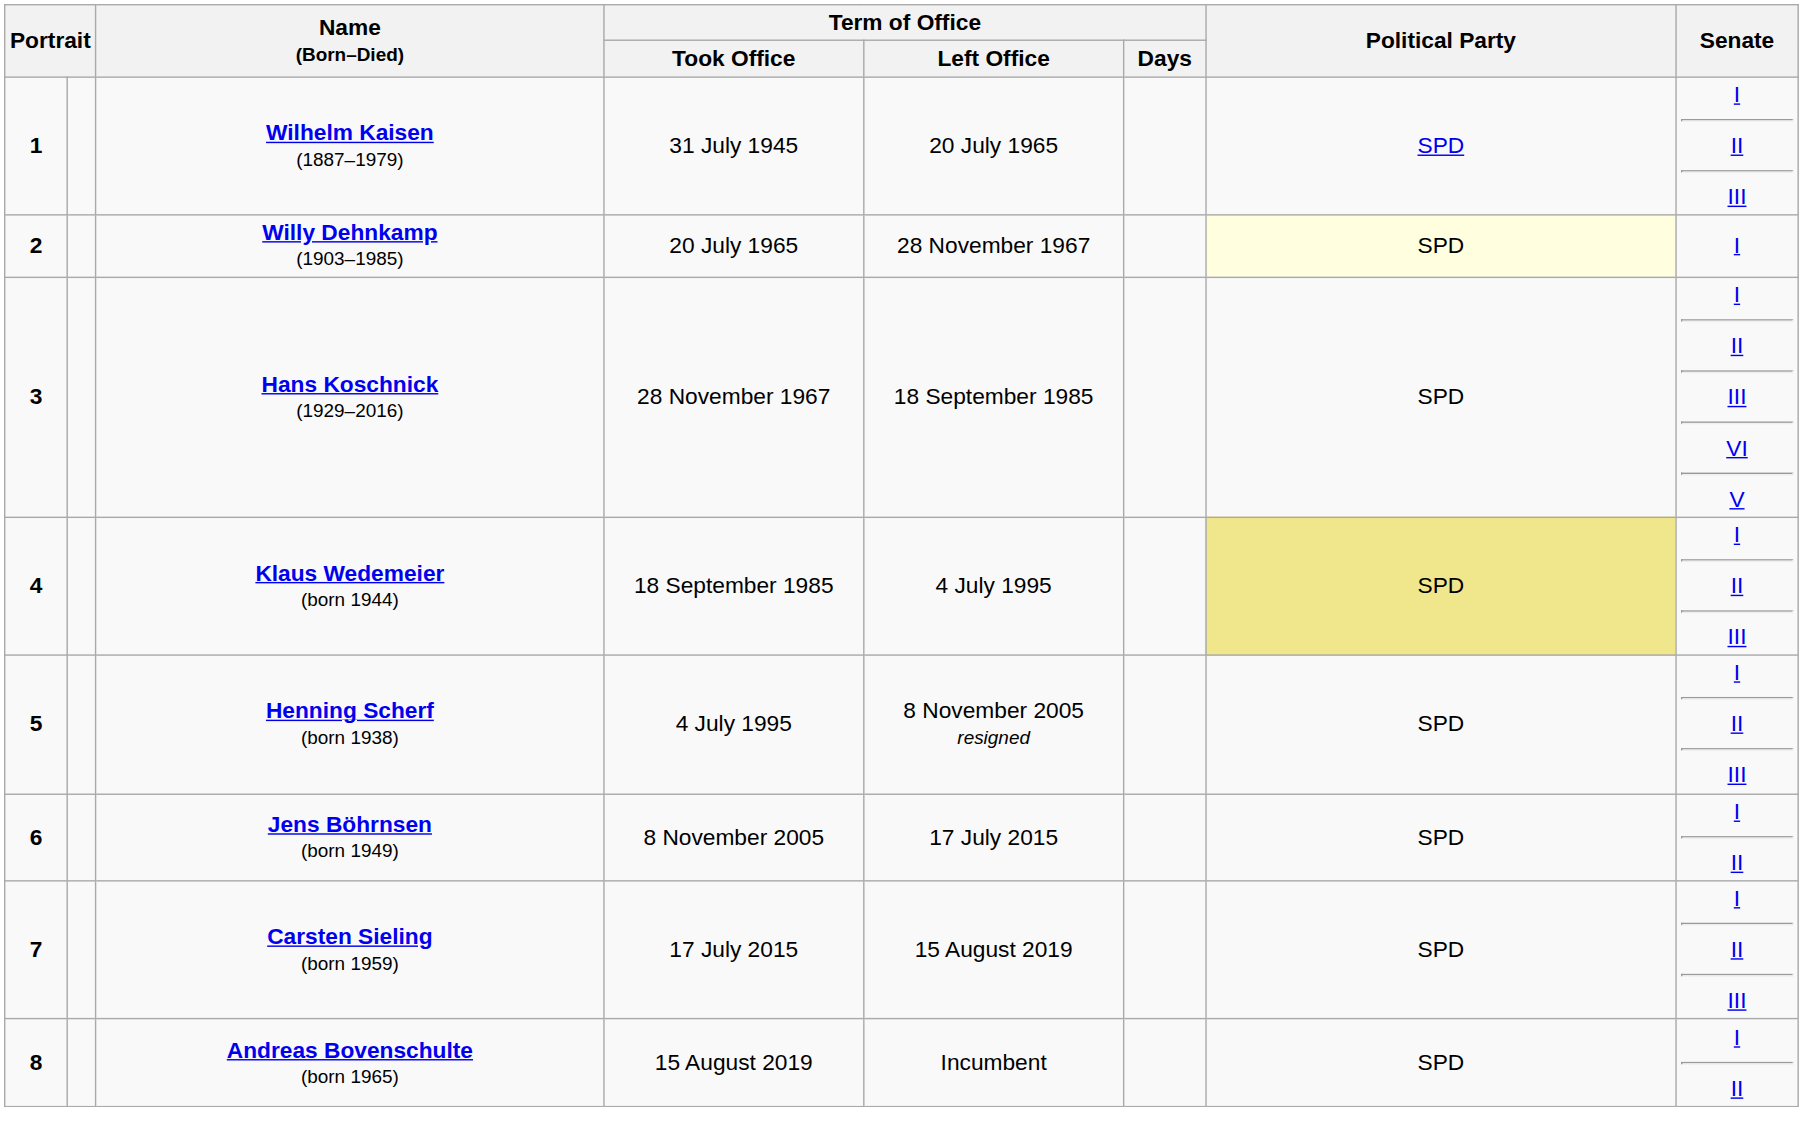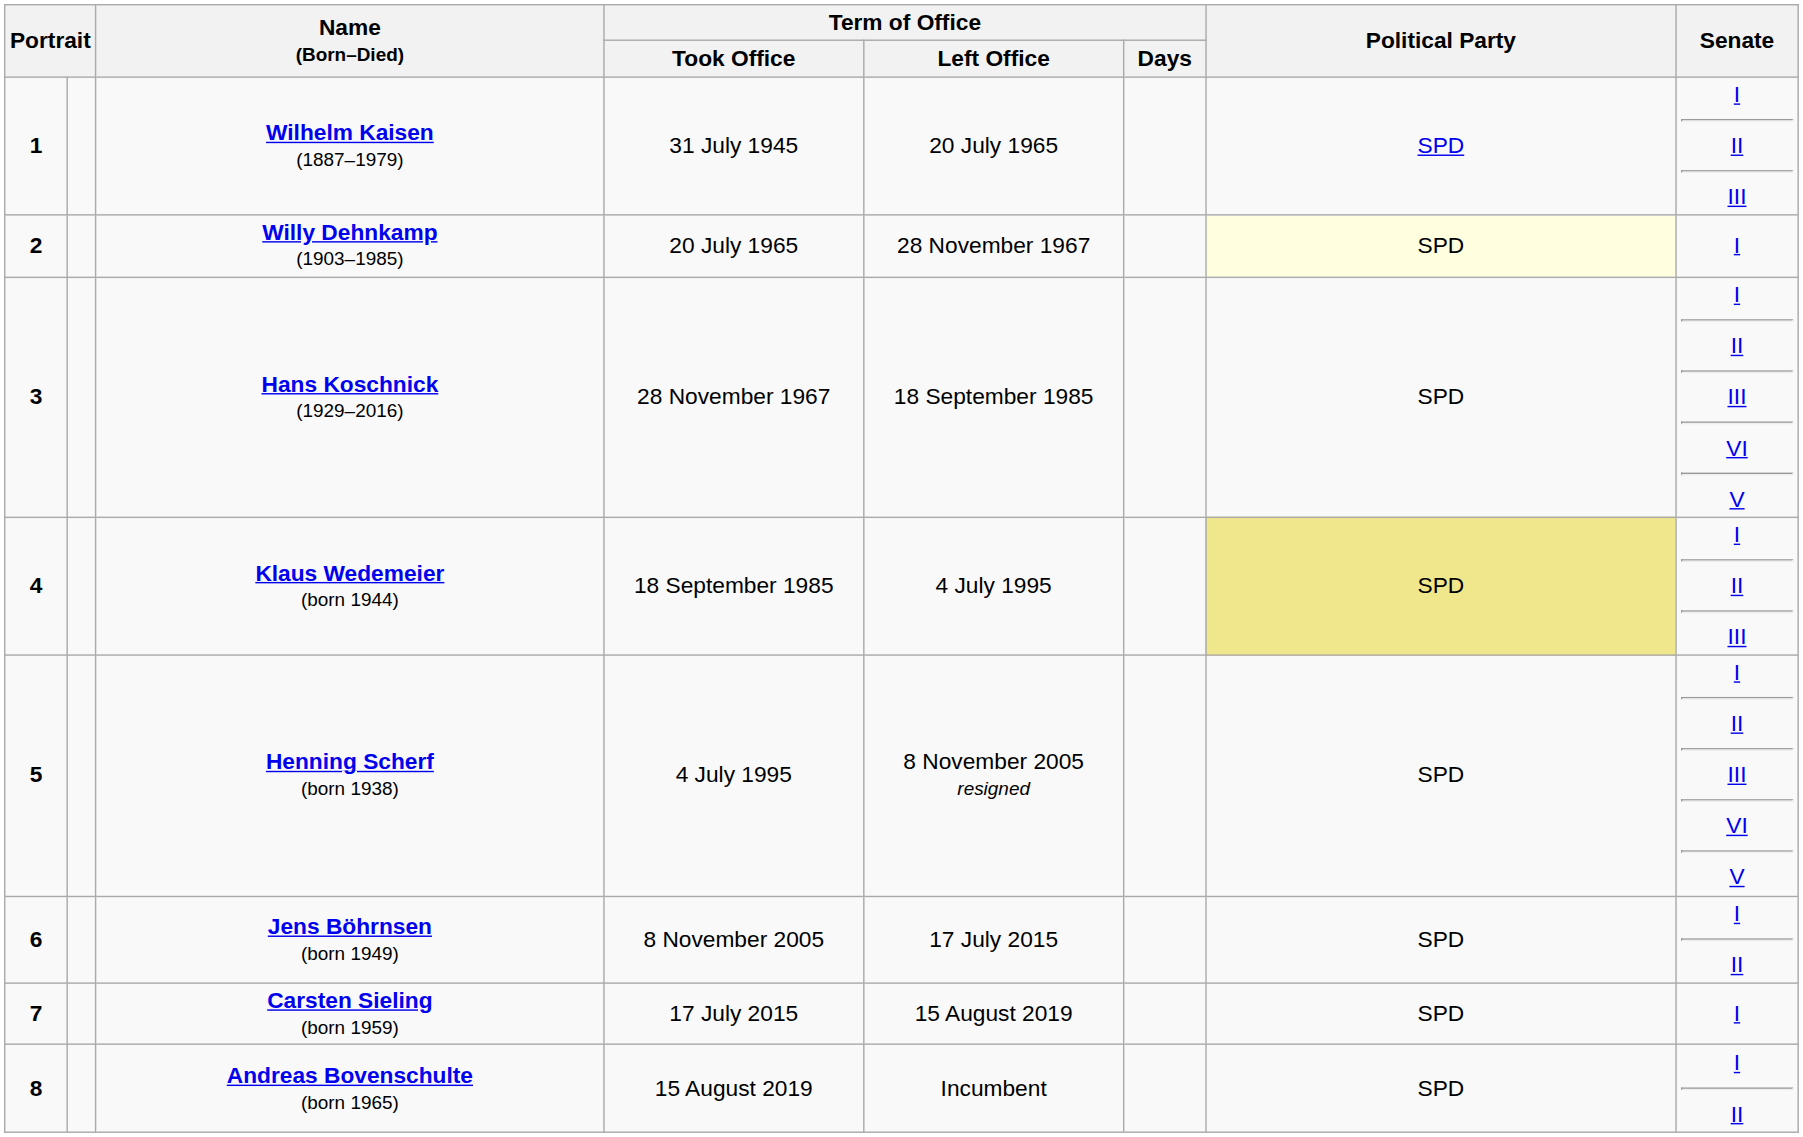(1737, 724) I II III -> (1737, 775) I II III VI V
(1737, 949) I II III -> (1737, 1013) I
